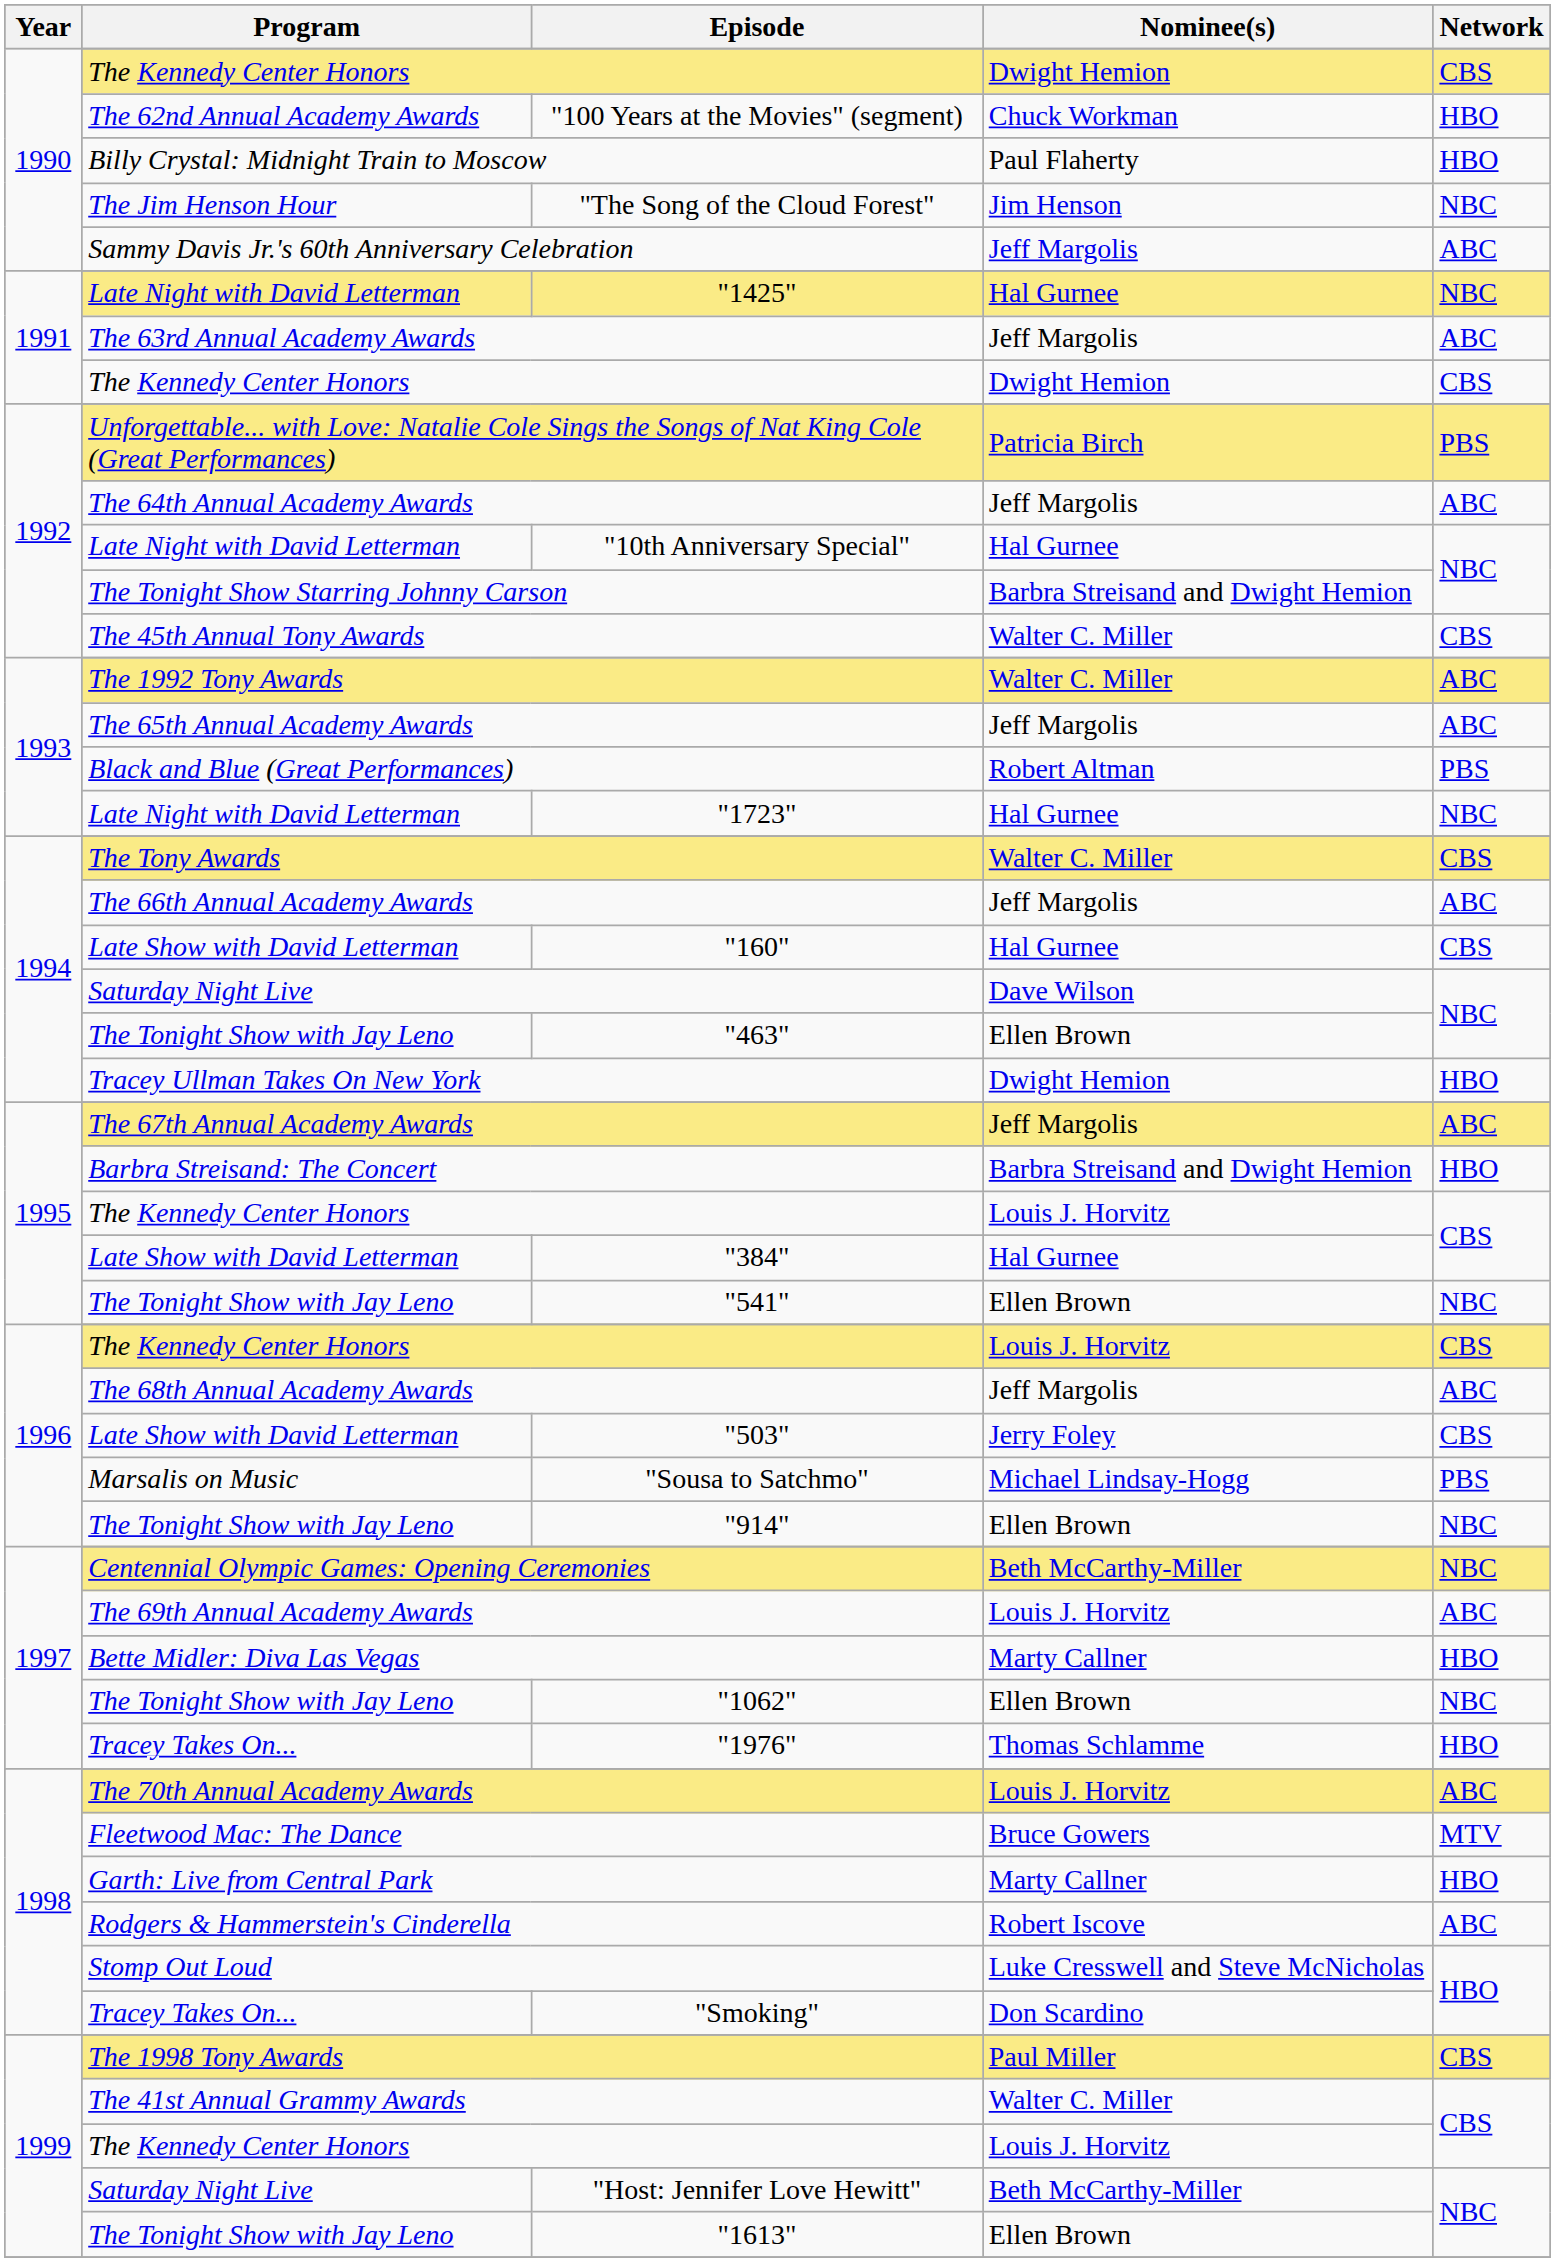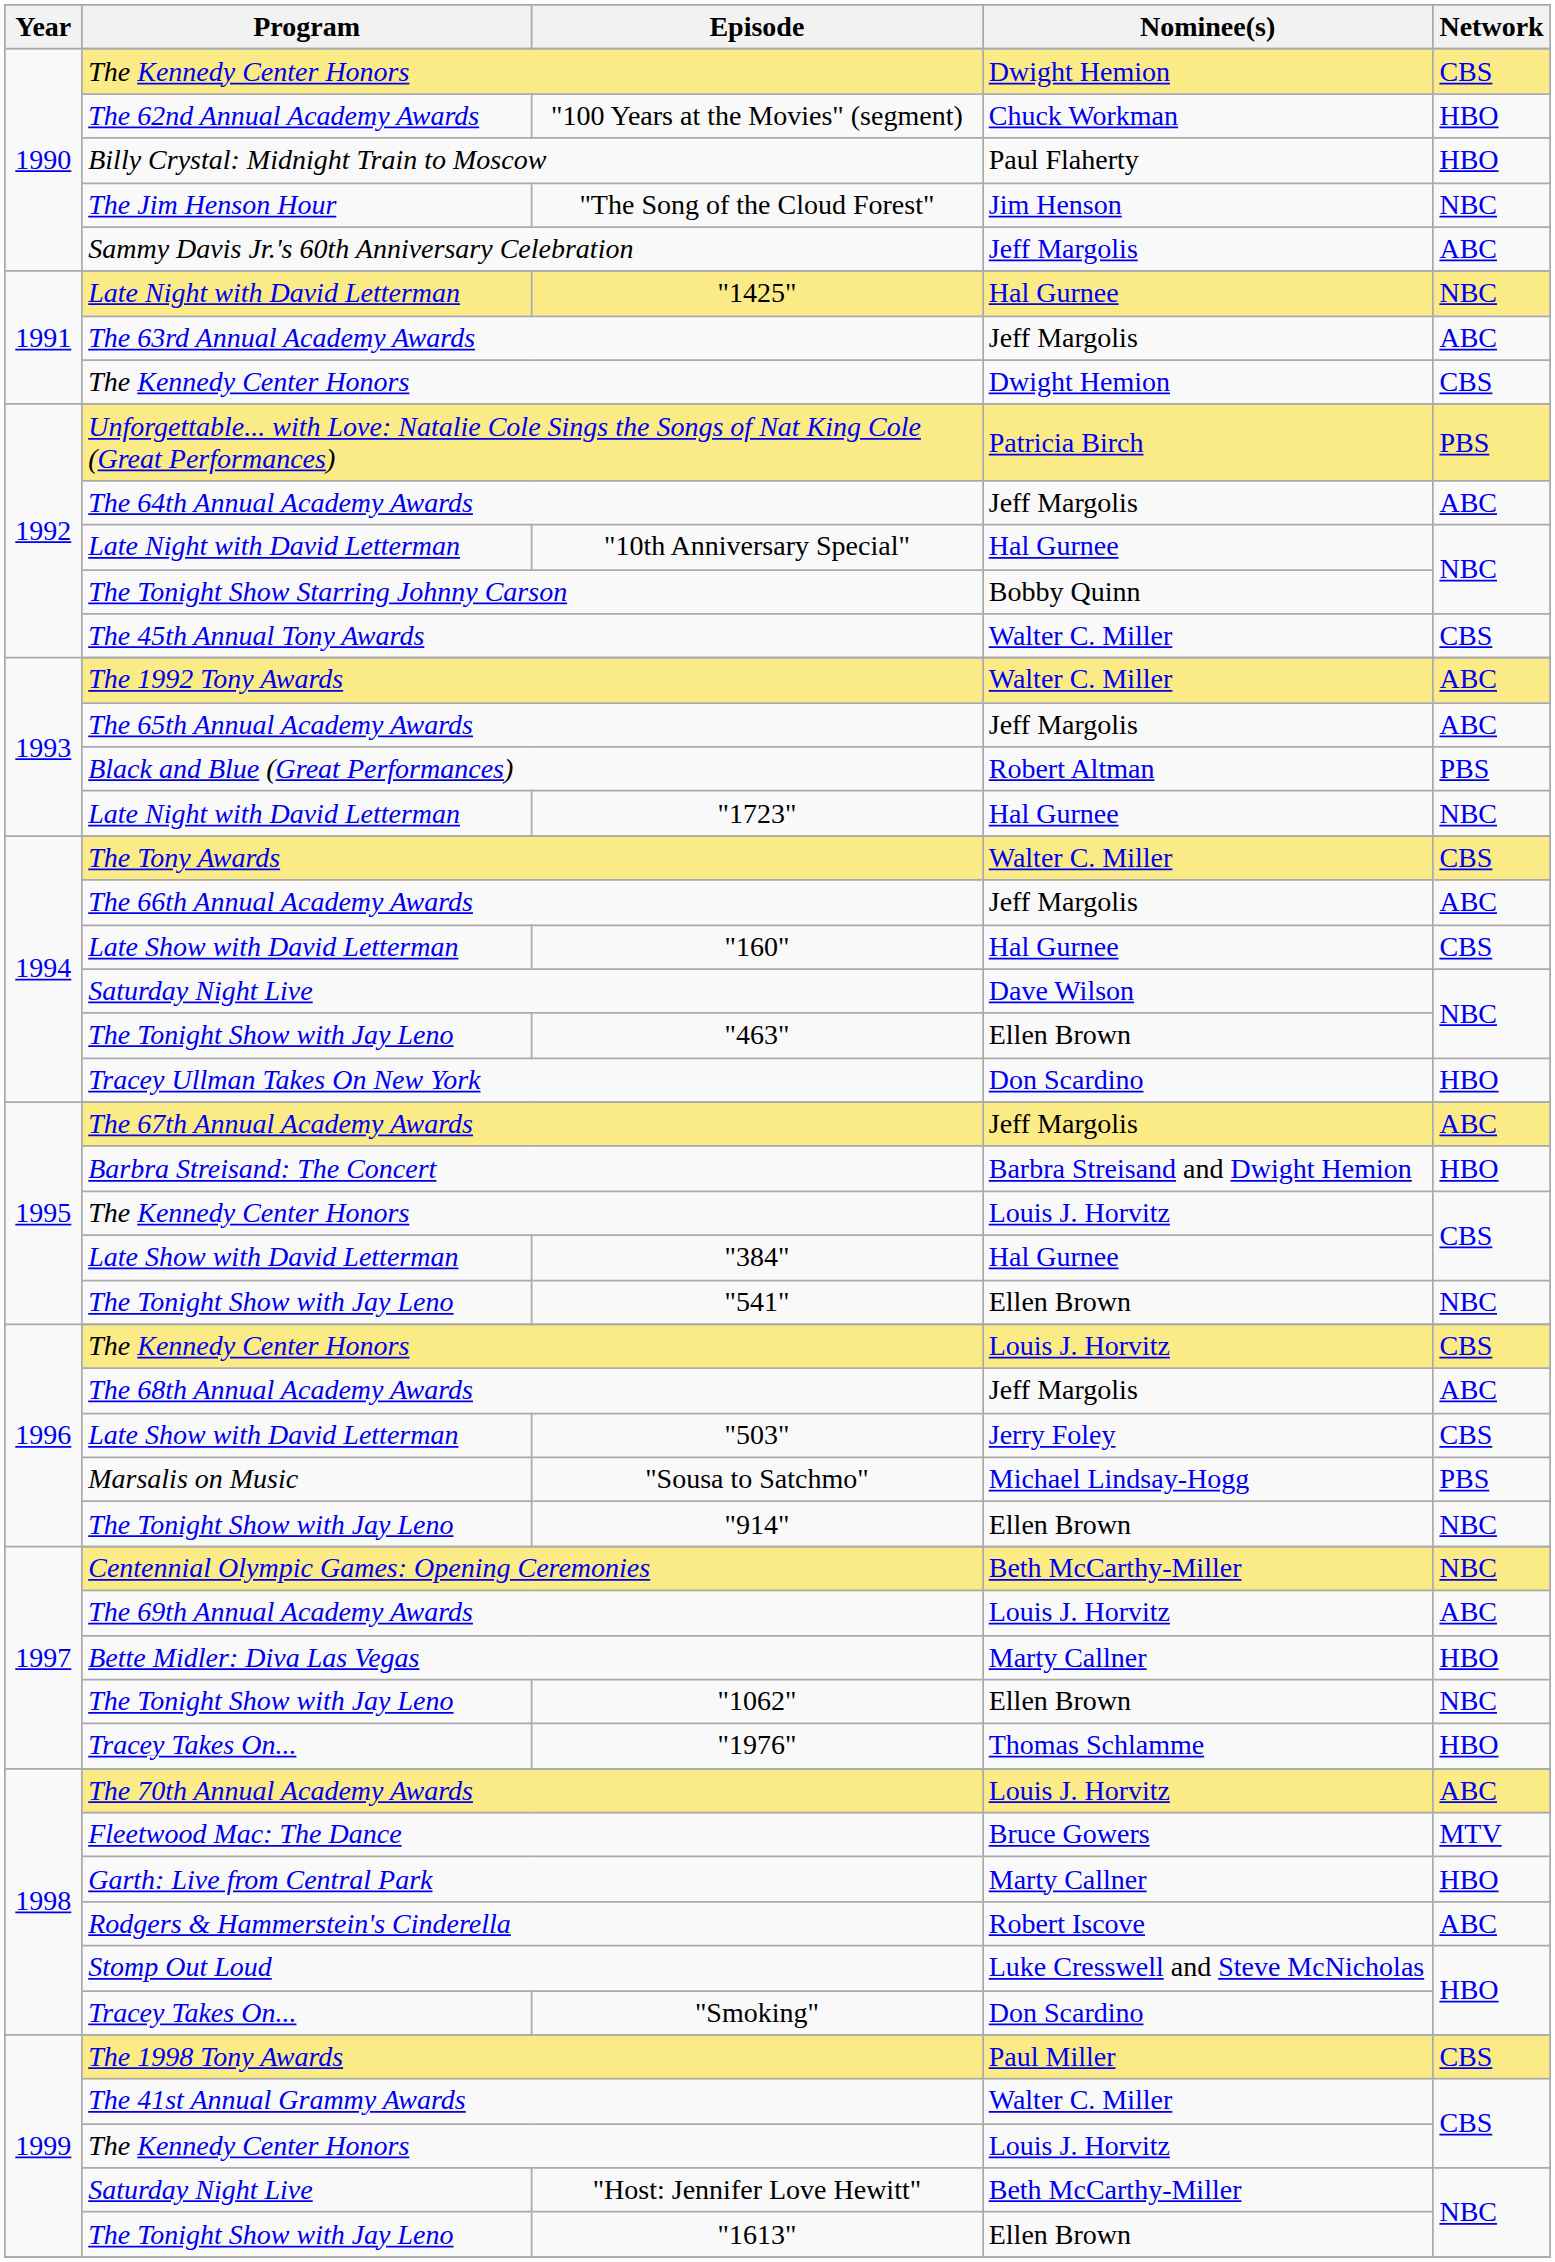(1200, 591) Barbra Streisand and Dwight Hemion -> (1065, 591) Bobby Quinn
(1079, 1079) Dwight Hemion -> (1066, 1079) Don Scardino
